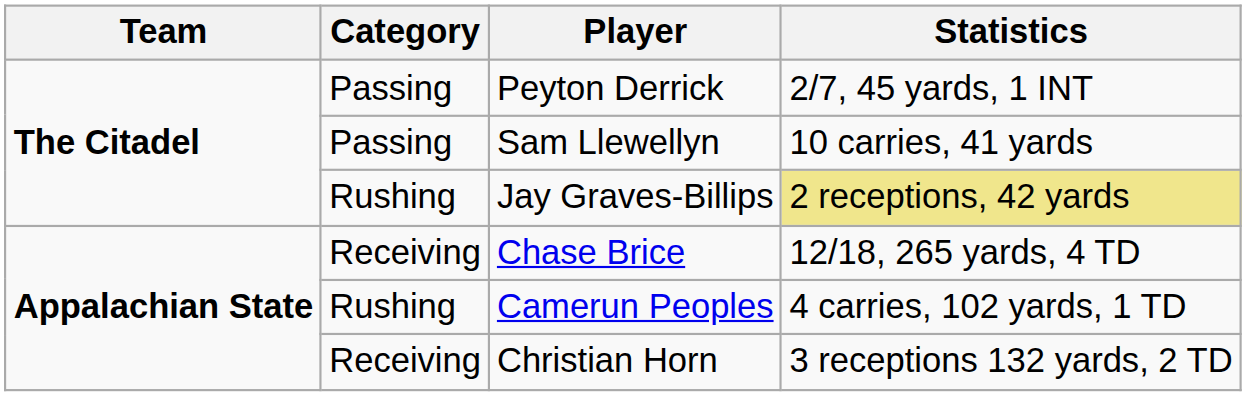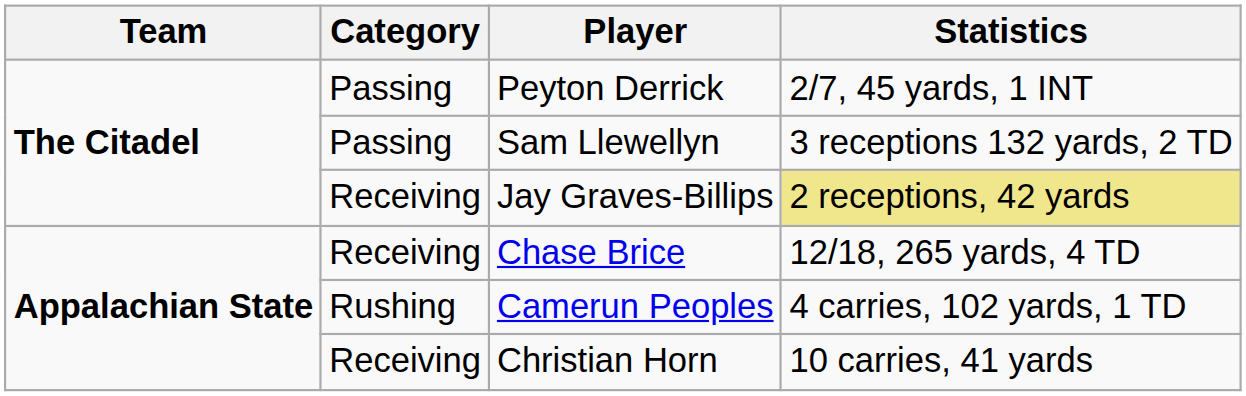(941, 142) 10 carries, 41 yards -> (1011, 142) 3 receptions 132 yards, 2 TD
(393, 196) Rushing -> (405, 196) Receiving
(1011, 361) 3 receptions 132 yards, 2 TD -> (941, 361) 10 carries, 41 yards
